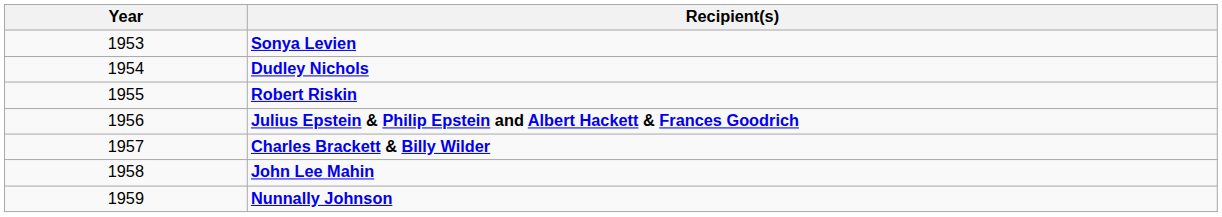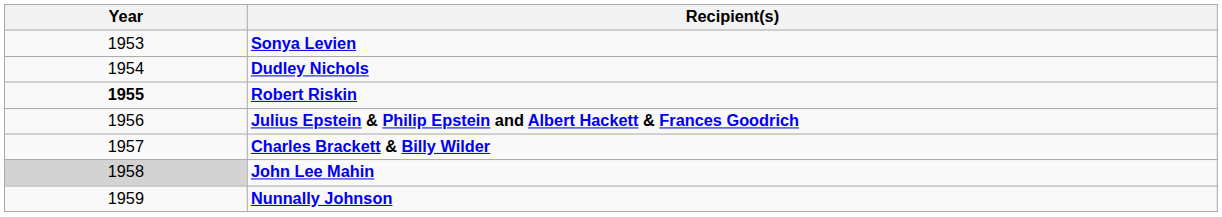(126, 95) normal -> (126, 95) bold
(126, 172) no background -> (126, 172) lightgrey background
